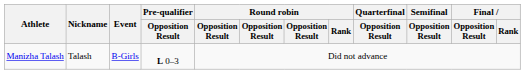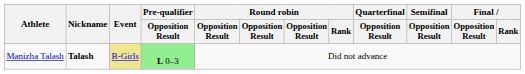(80, 56) normal -> (81, 56) bold
(125, 56) no background -> (125, 56) khaki background
(168, 62) no background -> (168, 62) lightgreen background
